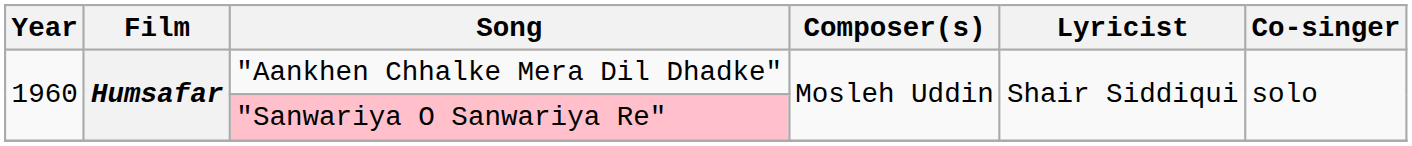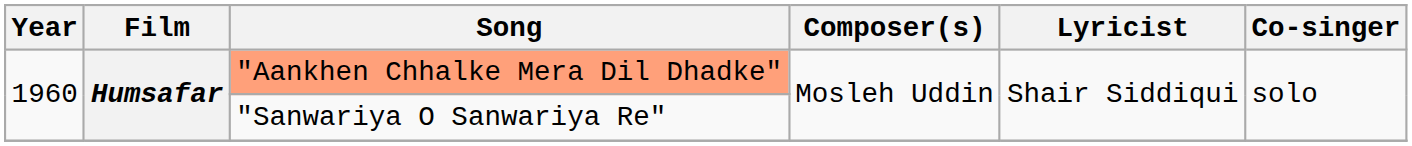(509, 72) no background -> (509, 72) lightsalmon background
(451, 117) pink background -> (451, 117) no background
